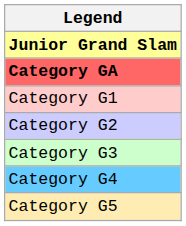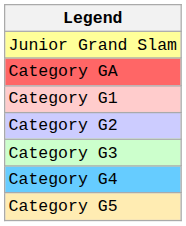(93, 45) bold -> (93, 45) normal
(63, 72) bold -> (63, 72) normal
